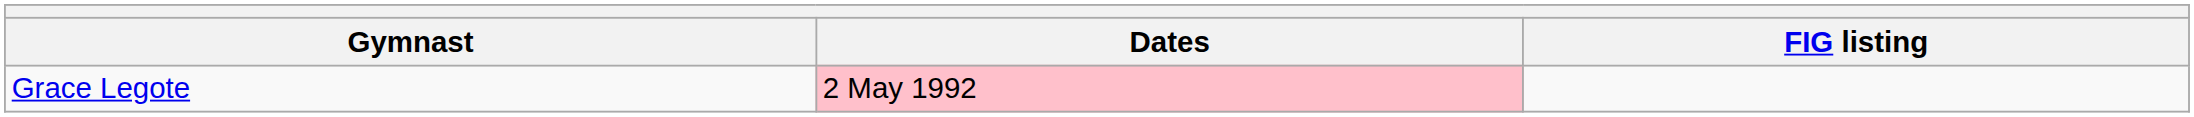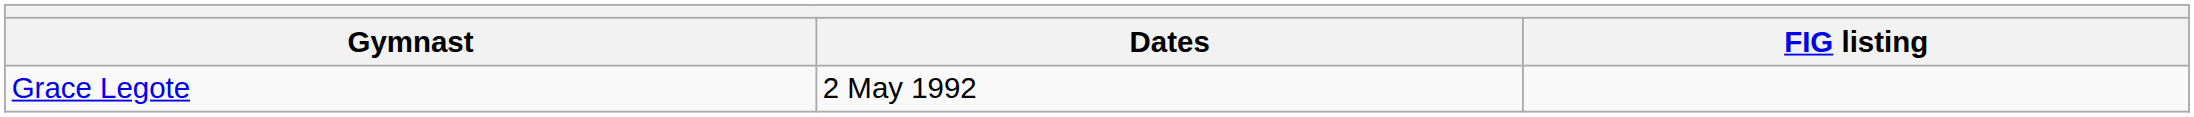(900, 88) pink background -> (900, 88) no background
